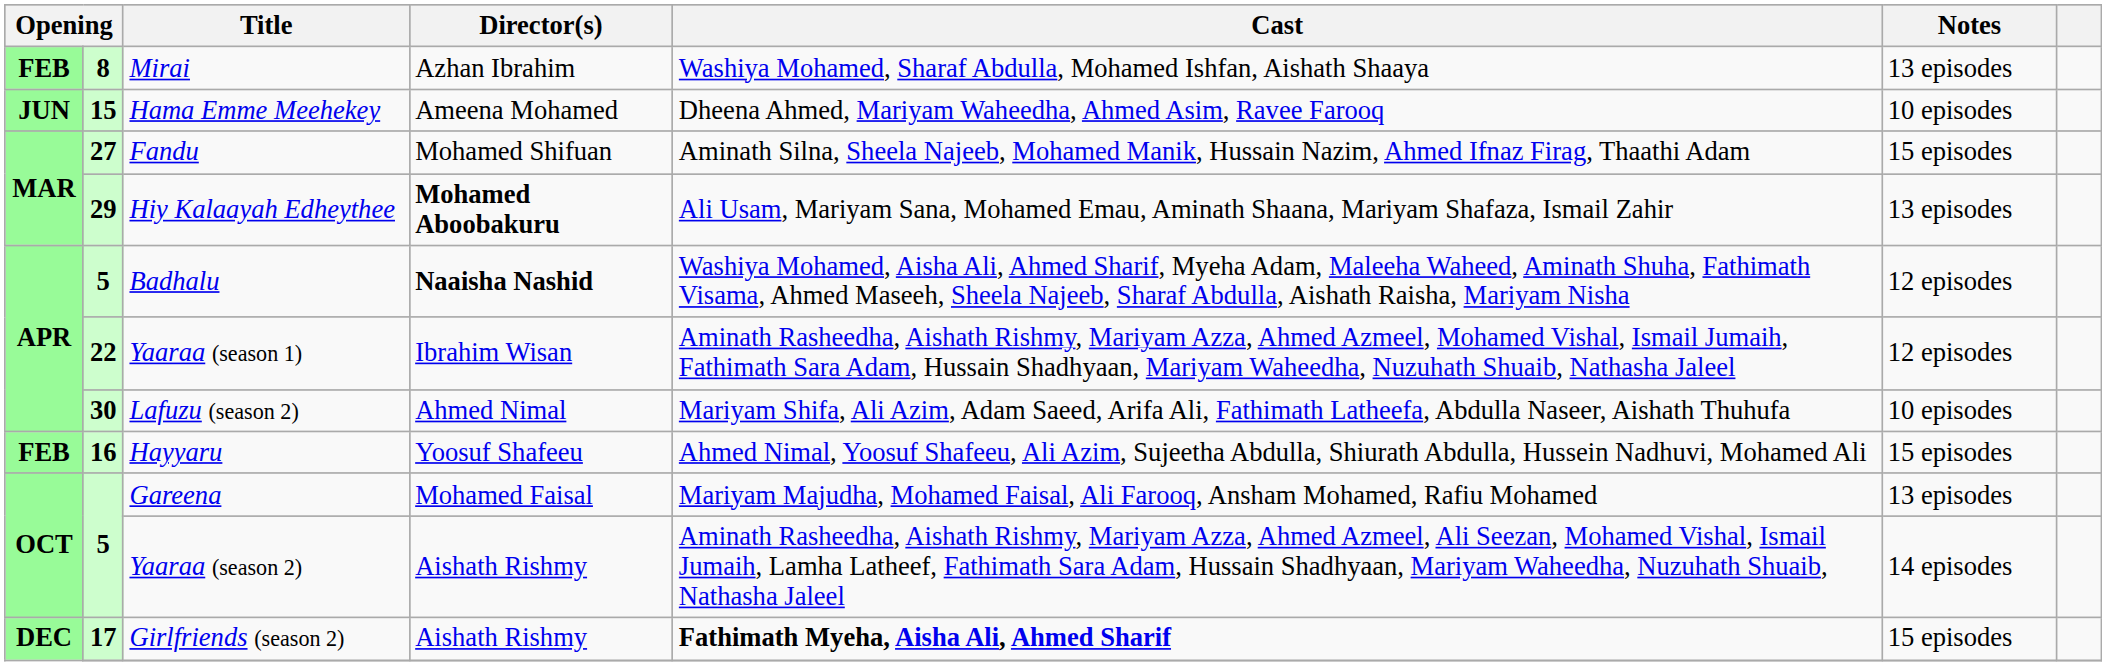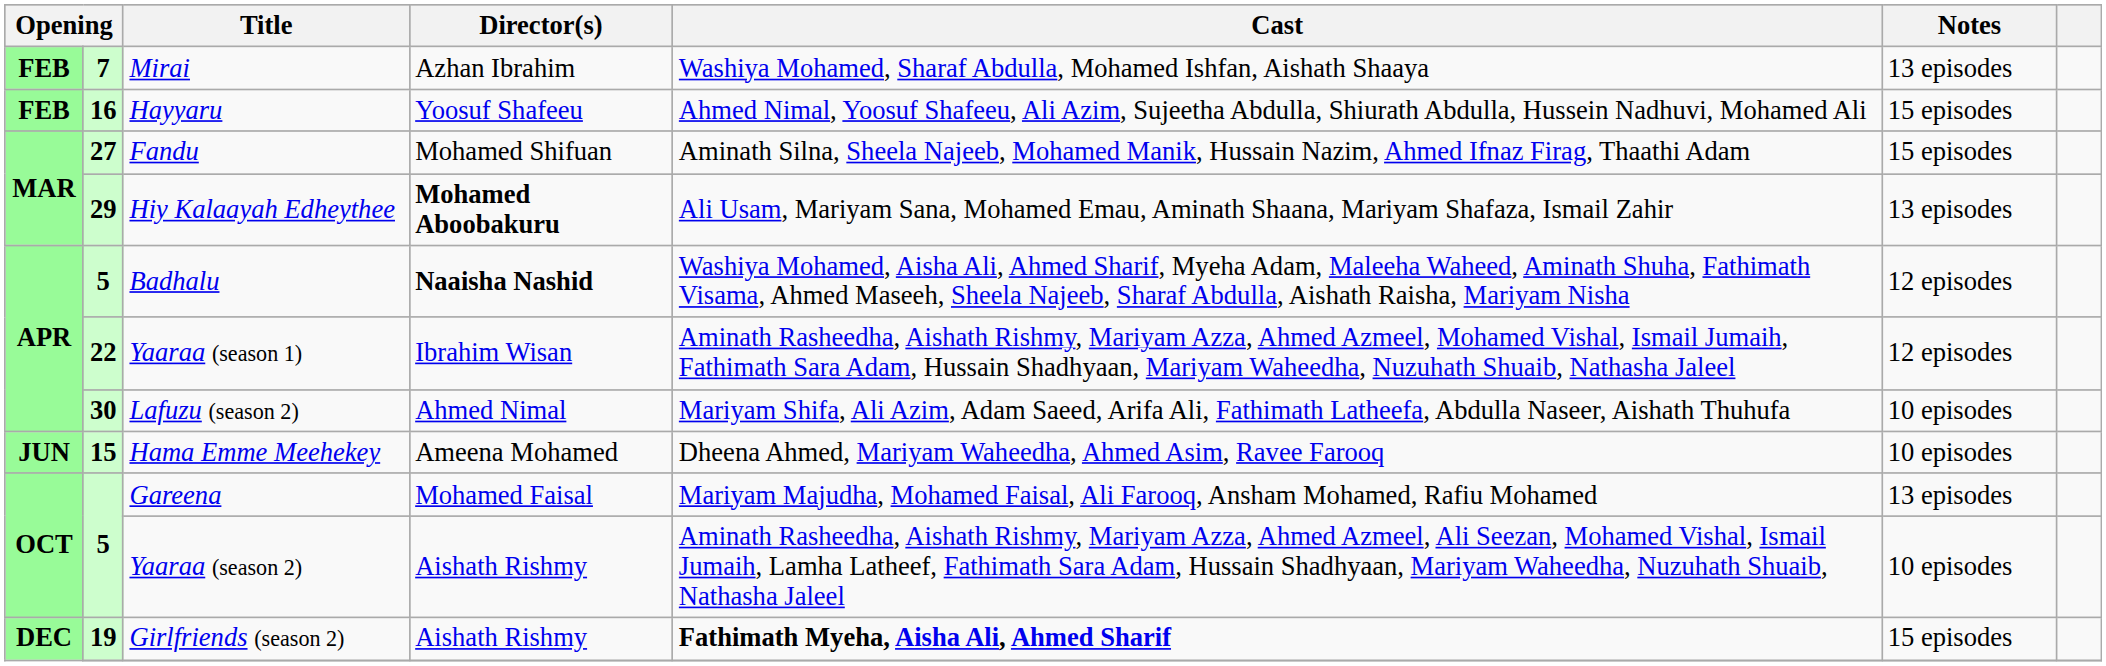(103, 67) 8 -> (103, 67) 7
rows swapped: (176, 452) <-> (255, 109)
(1950, 566) 14 episodes -> (1950, 566) 10 episodes
(103, 638) 17 -> (103, 638) 19
